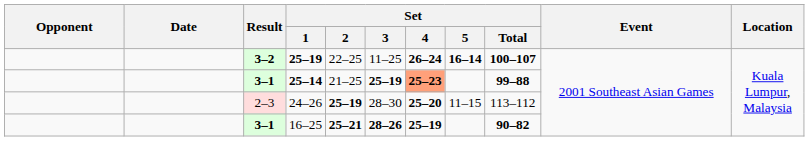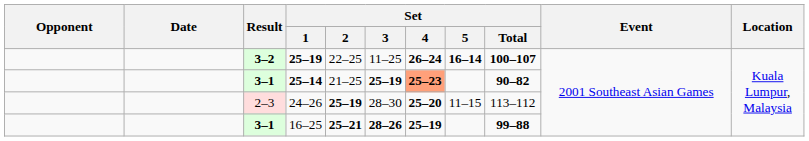(513, 81) 99–88 -> (513, 81) 90–82
(513, 125) 90–82 -> (513, 125) 99–88
